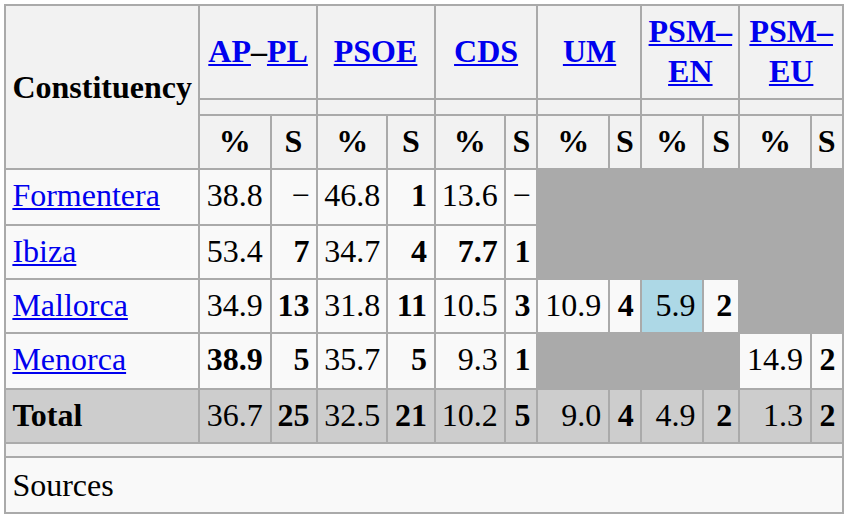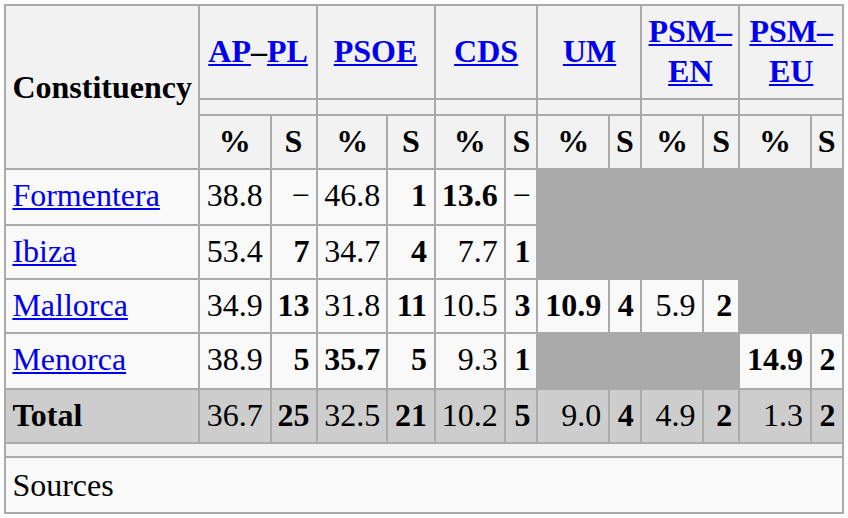(470, 196) normal -> (470, 196) bold
(478, 250) bold -> (478, 250) normal
(573, 305) normal -> (573, 305) bold
(675, 305) lightblue background -> (675, 305) no background
(235, 360) bold -> (235, 360) normal
(352, 360) normal -> (352, 360) bold
(775, 360) normal -> (775, 360) bold
